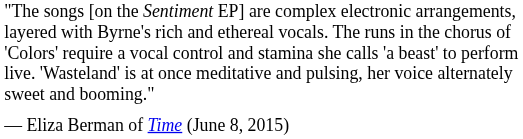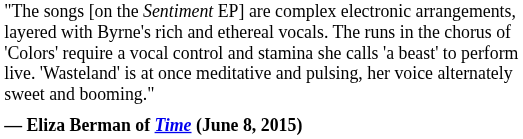(147, 125) normal -> (153, 125) bold
